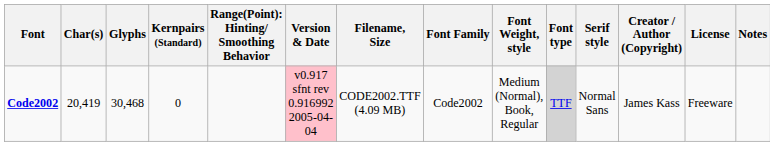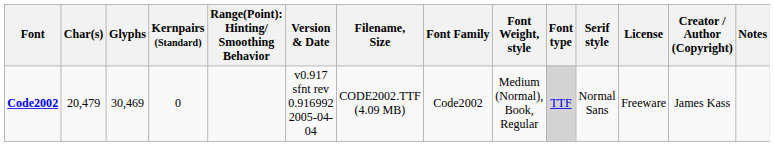columns swapped: (710, 34) <-> (652, 34)
(84, 103) 20,419 -> (84, 103) 20,479
(127, 103) 30,468 -> (127, 103) 30,469
(311, 103) pink background -> (311, 103) no background
